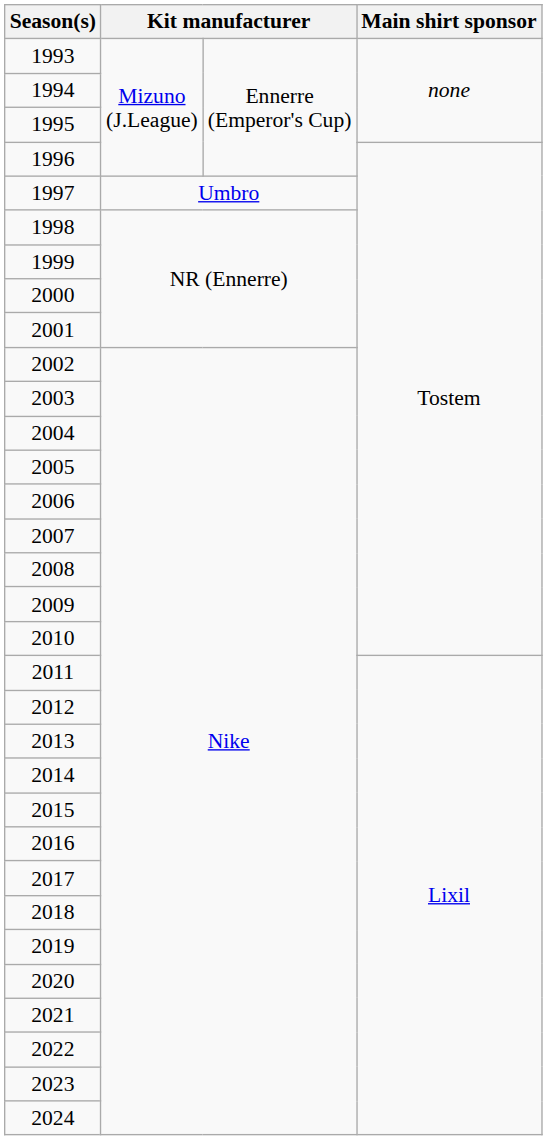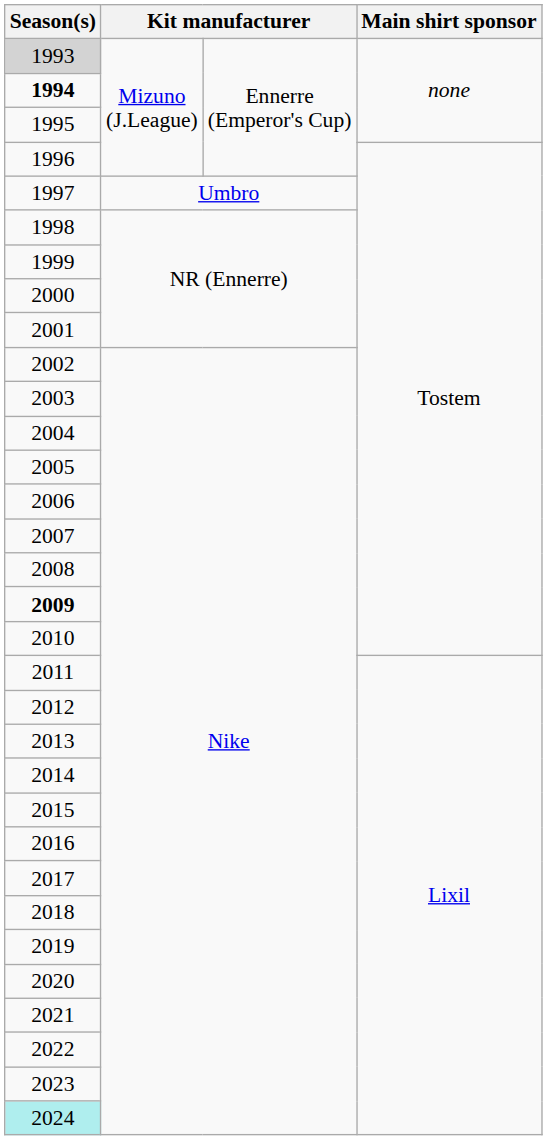(53, 55) no background -> (53, 55) lightgrey background
(53, 90) normal -> (53, 90) bold
(53, 603) normal -> (53, 603) bold
(53, 1117) no background -> (53, 1117) paleturquoise background
